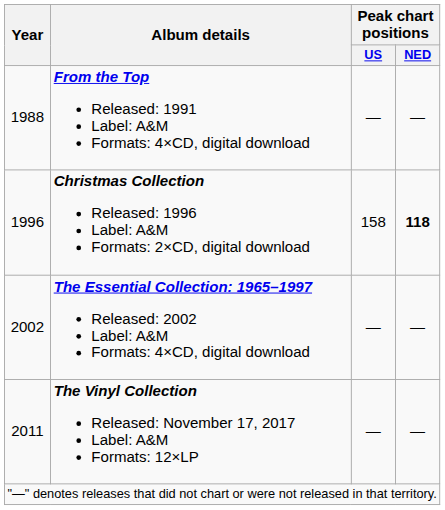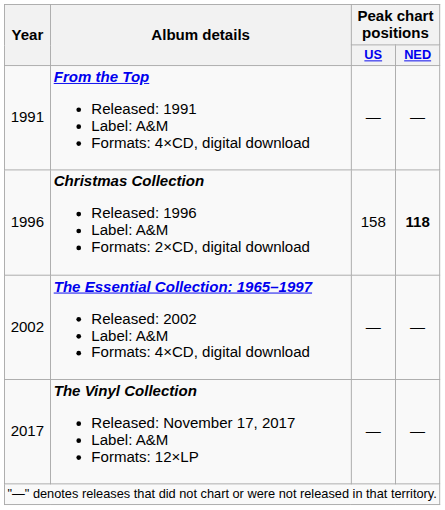(27, 117) 1988 -> (27, 117) 1991
(27, 431) 2011 -> (27, 431) 2017
